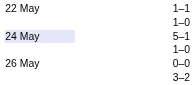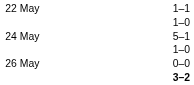(22, 36) lavender background -> (22, 36) no background
(181, 77) normal -> (181, 77) bold
